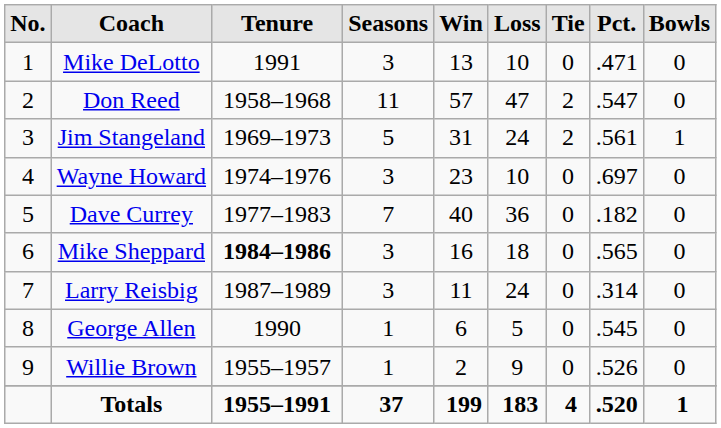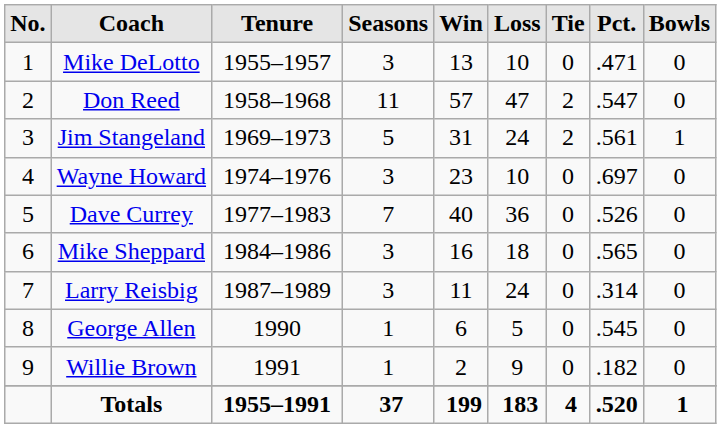(277, 61) 1991 -> (277, 61) 1955–1957
(617, 213) .182 -> (617, 213) .526
(277, 251) bold -> (277, 251) normal
(277, 366) 1955–1957 -> (277, 366) 1991
(617, 366) .526 -> (617, 366) .182
